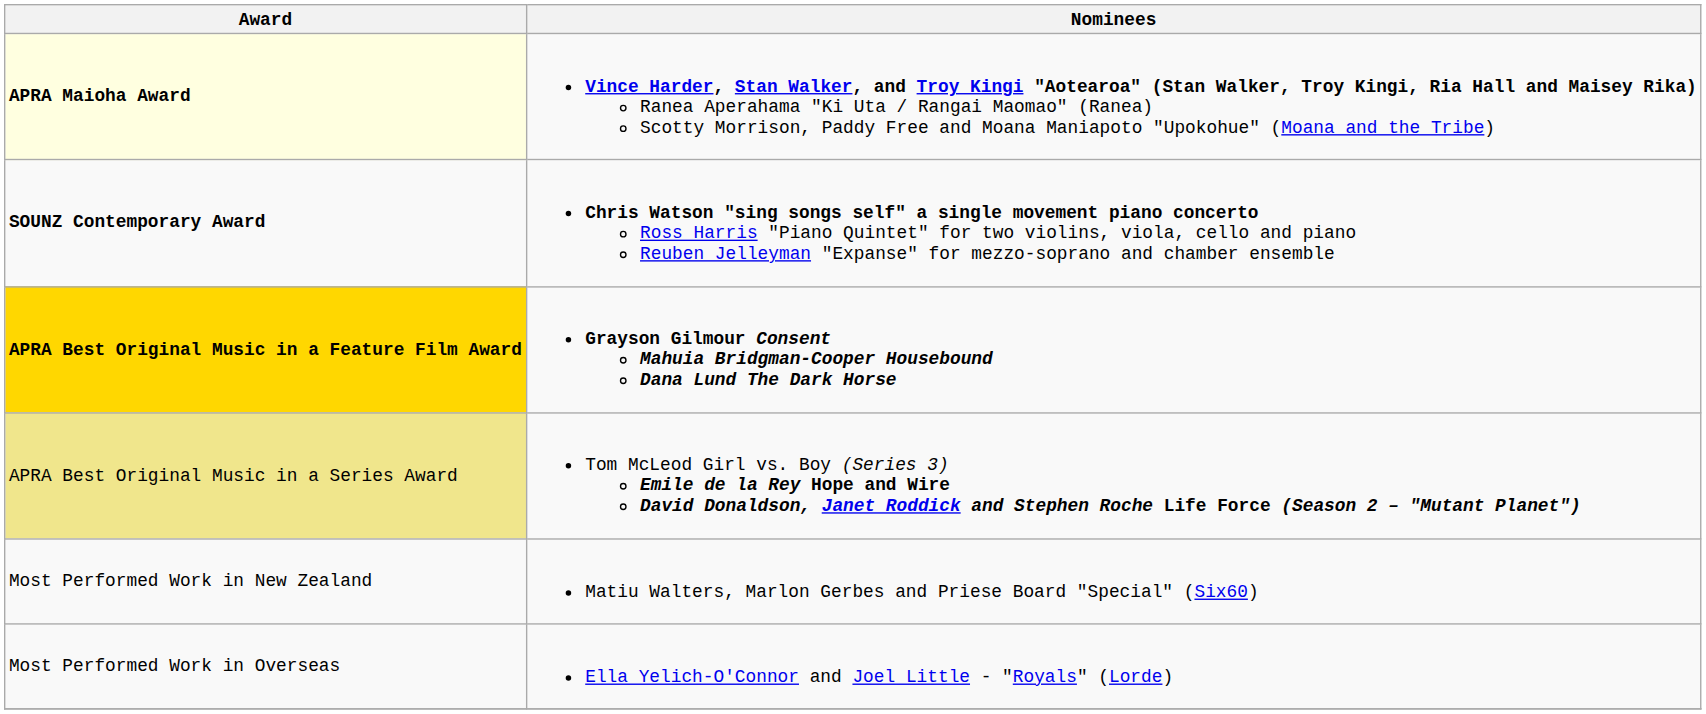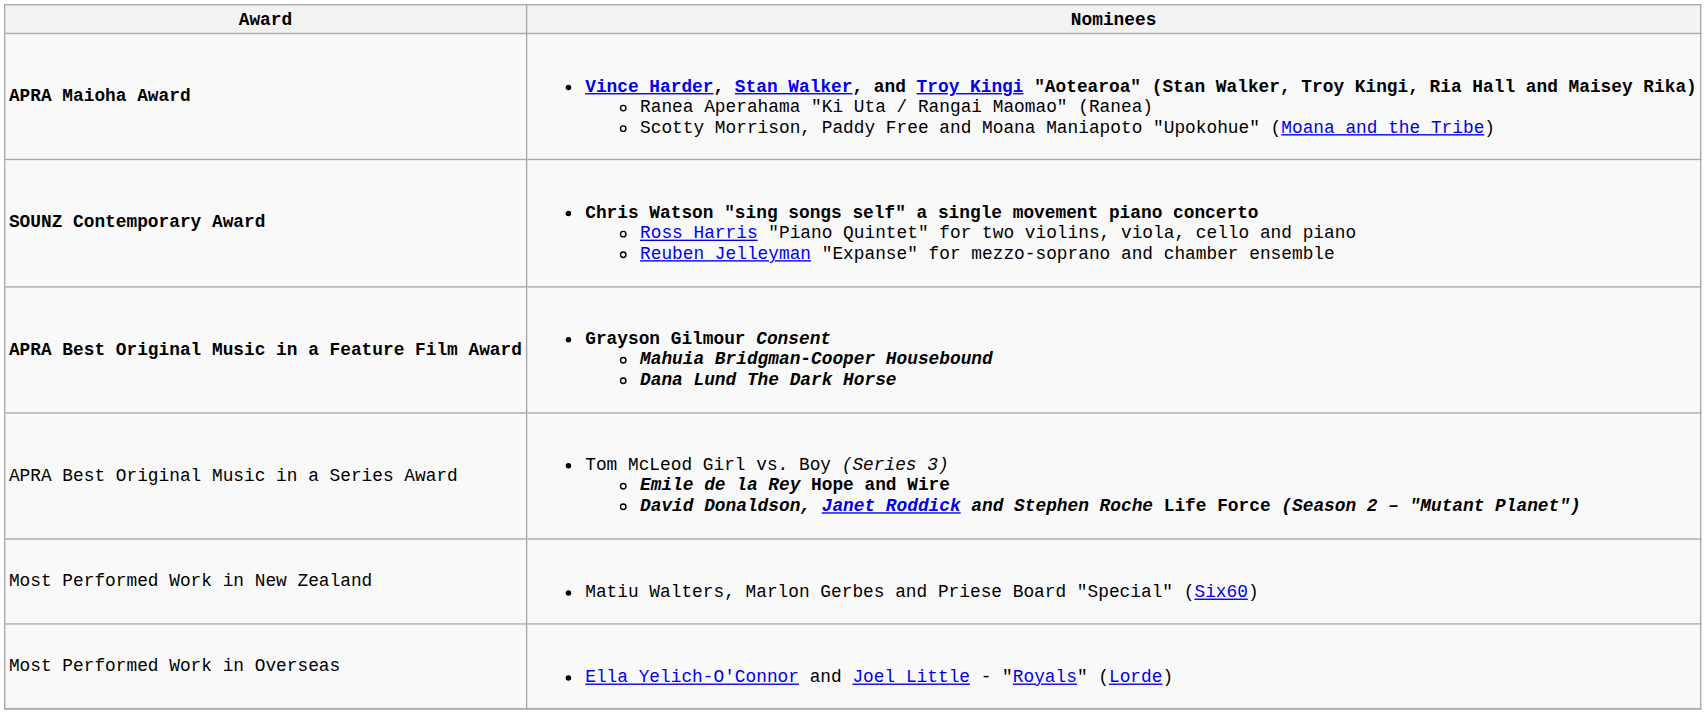(100, 97) lightyellow background -> (100, 97) no background
(265, 349) gold background -> (265, 349) no background
(233, 476) khaki background -> (233, 476) no background
